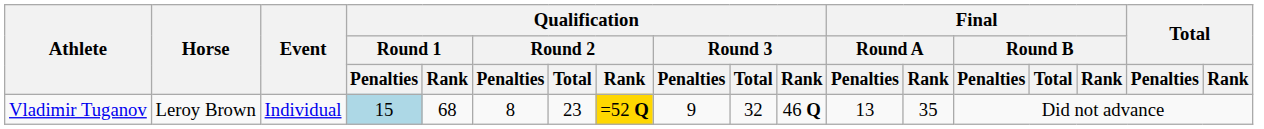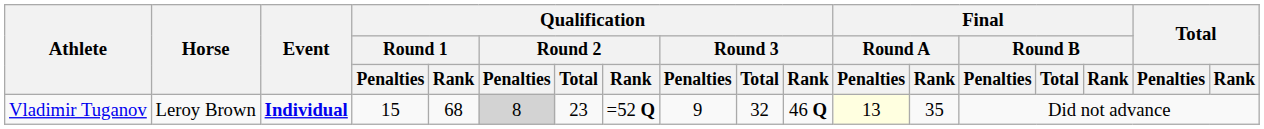(303, 109) normal -> (306, 109) bold
(384, 109) lightblue background -> (390, 109) no background
(510, 109) no background -> (517, 109) lightgrey background
(625, 109) gold background -> (631, 109) no background
(865, 109) no background -> (871, 109) lightyellow background
